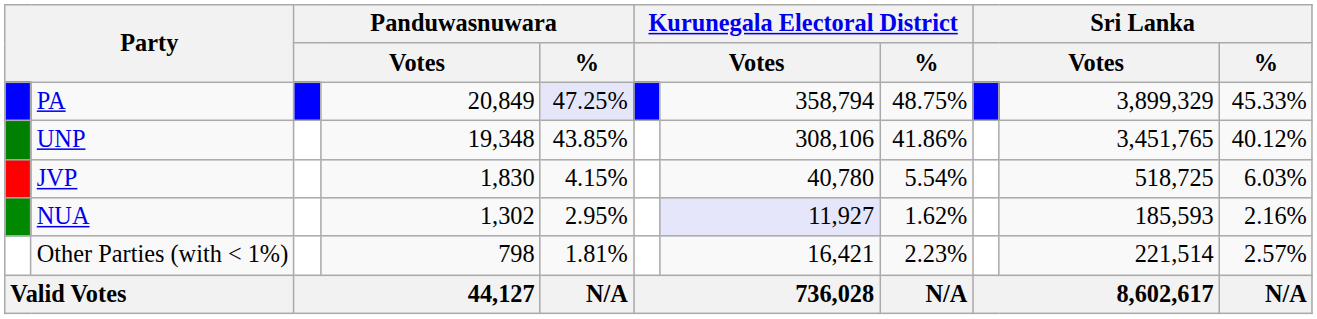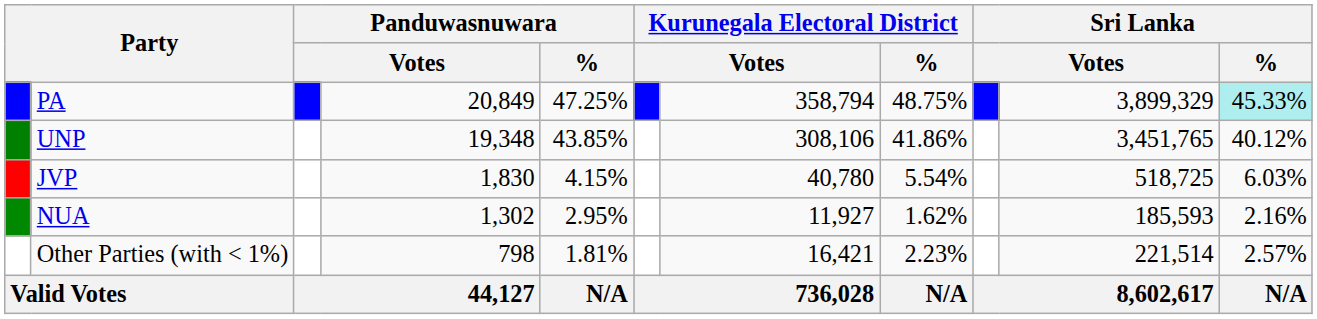(590, 100) lavender background -> (590, 100) no background
(1269, 100) no background -> (1269, 100) paleturquoise background
(841, 216) lavender background -> (841, 216) no background
